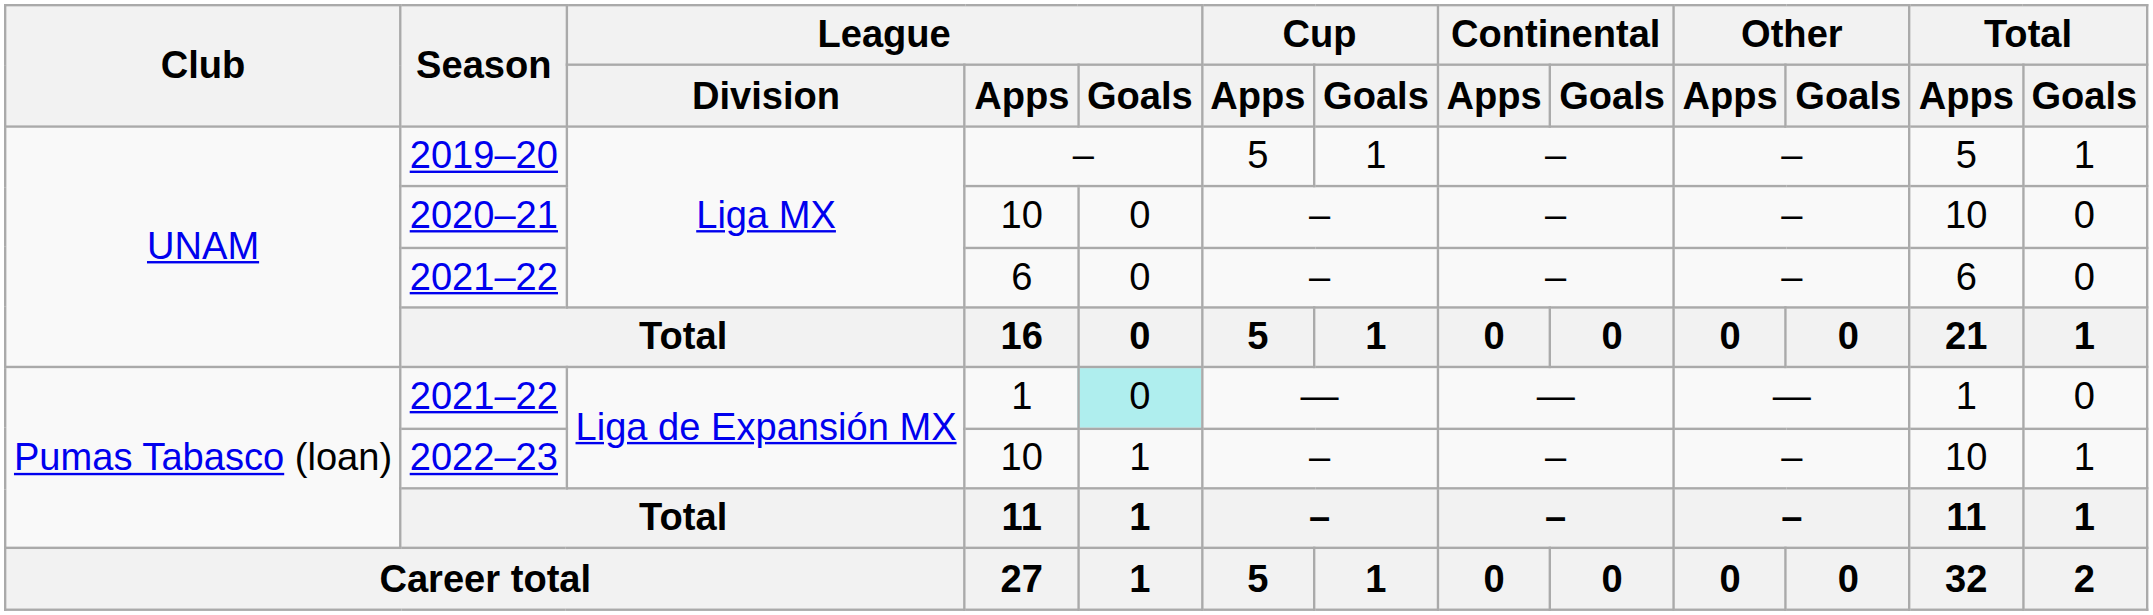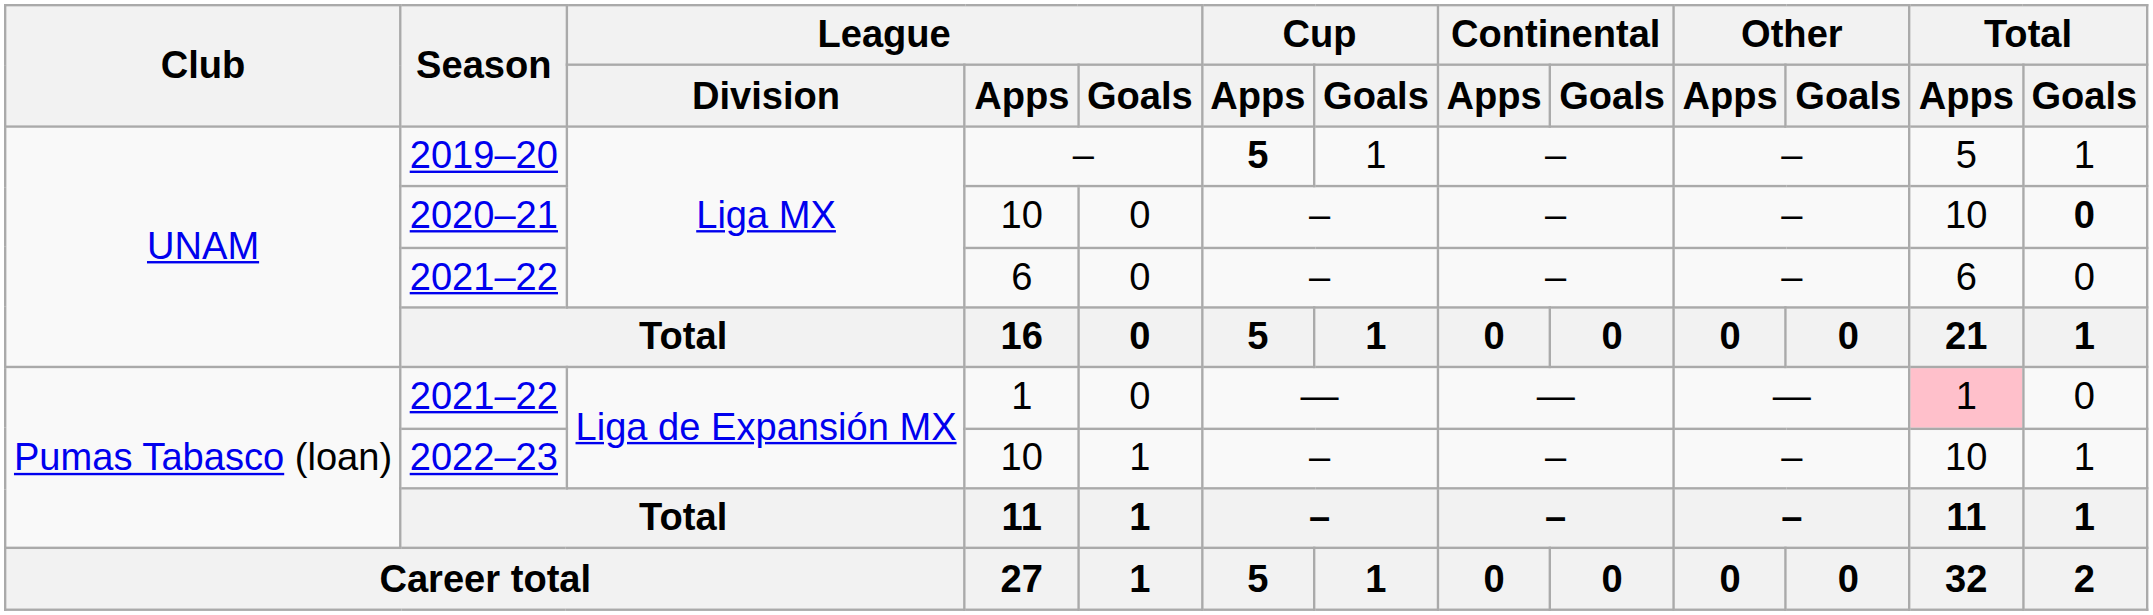(1258, 155) normal -> (1258, 155) bold
(2084, 215) normal -> (2084, 215) bold
(1140, 397) paleturquoise background -> (1140, 397) no background
(1966, 397) no background -> (1966, 397) pink background
